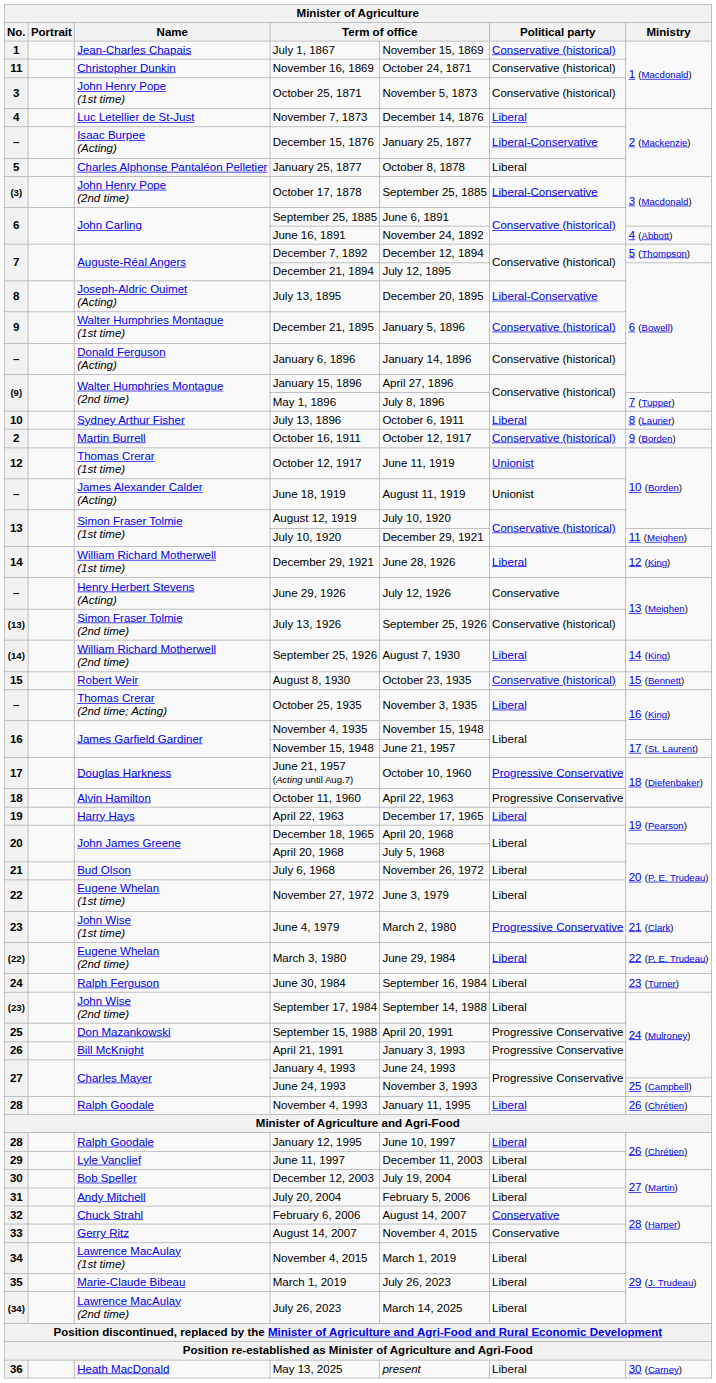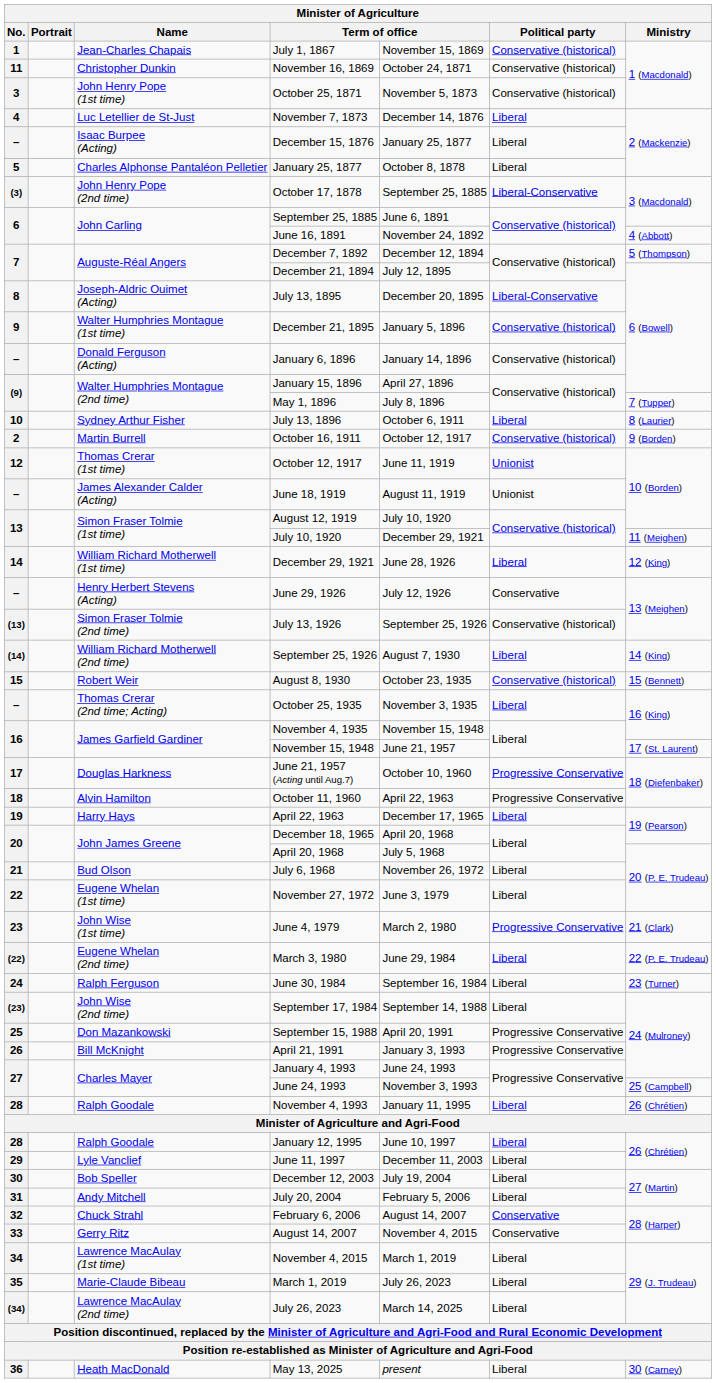(545, 142) Liberal-Conservative -> (509, 142) Liberal
